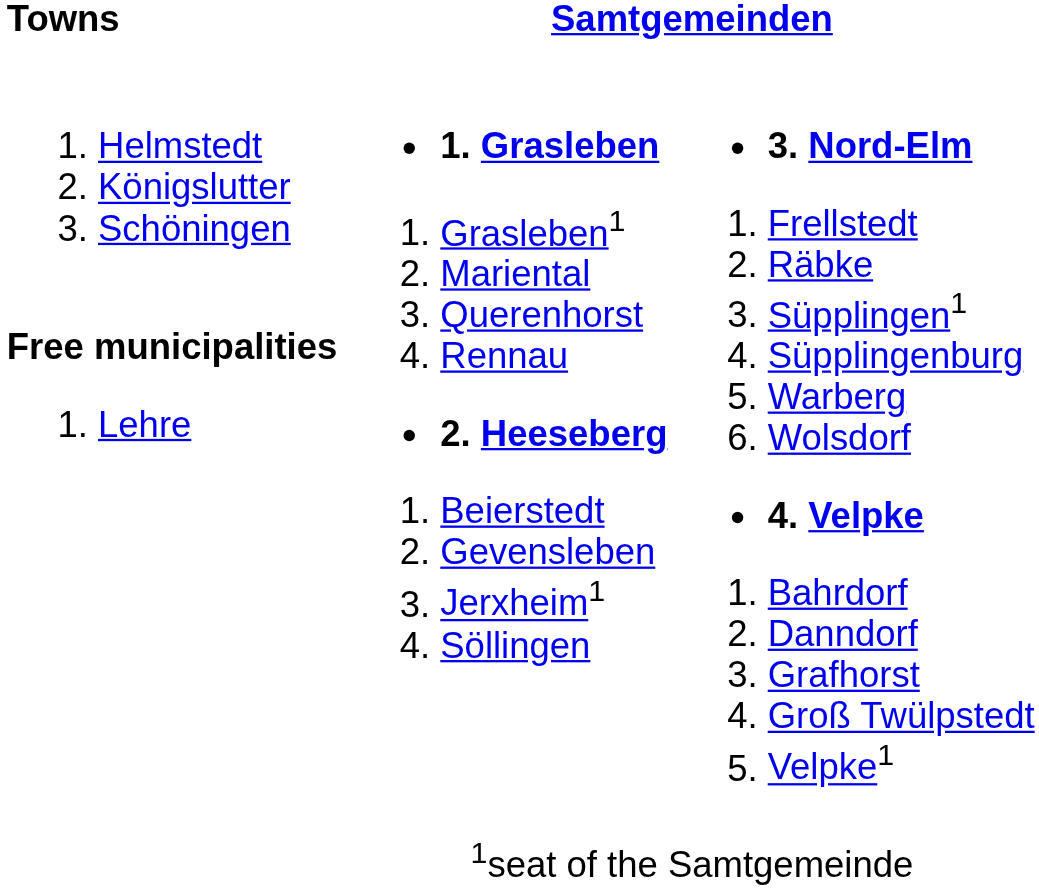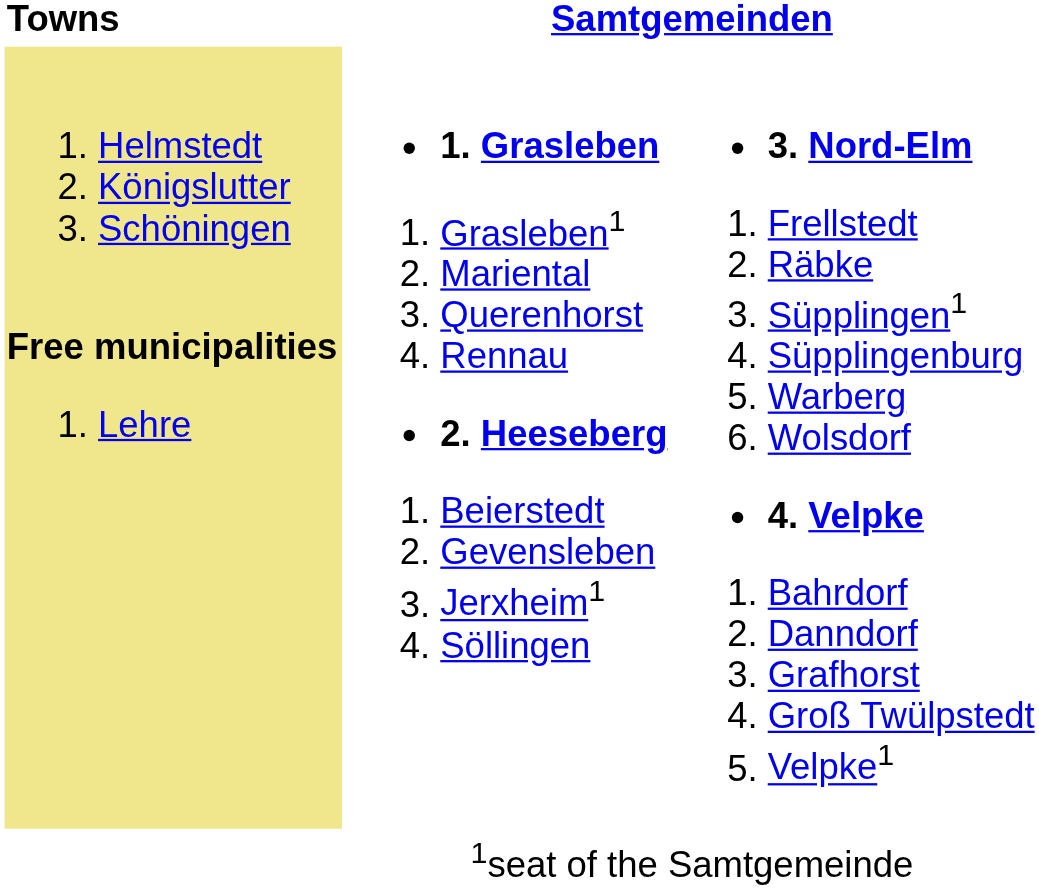(173, 286) no background -> (173, 286) khaki background
